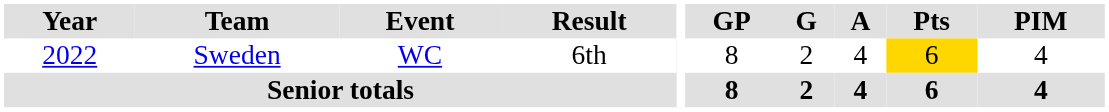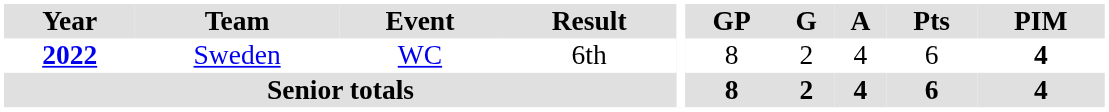(70, 55) normal -> (70, 55) bold
(932, 55) gold background -> (932, 55) no background
(1041, 55) normal -> (1041, 55) bold
